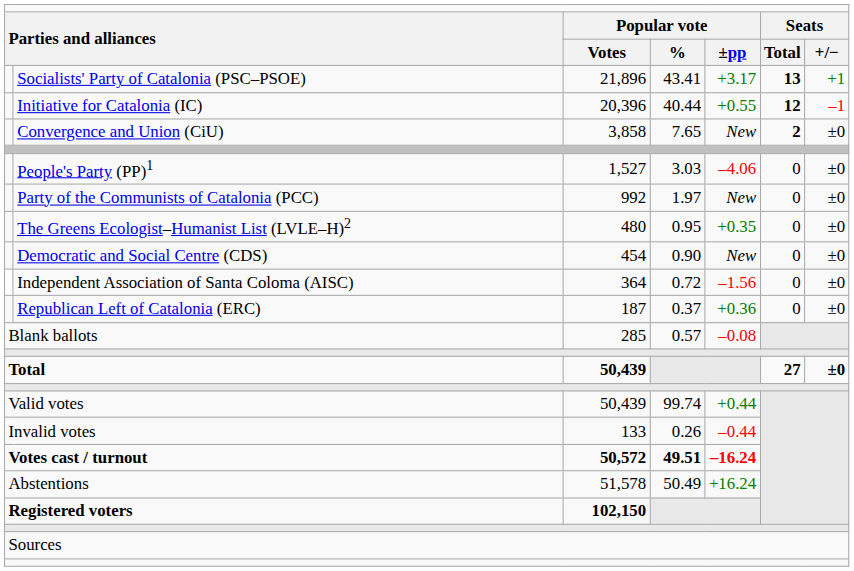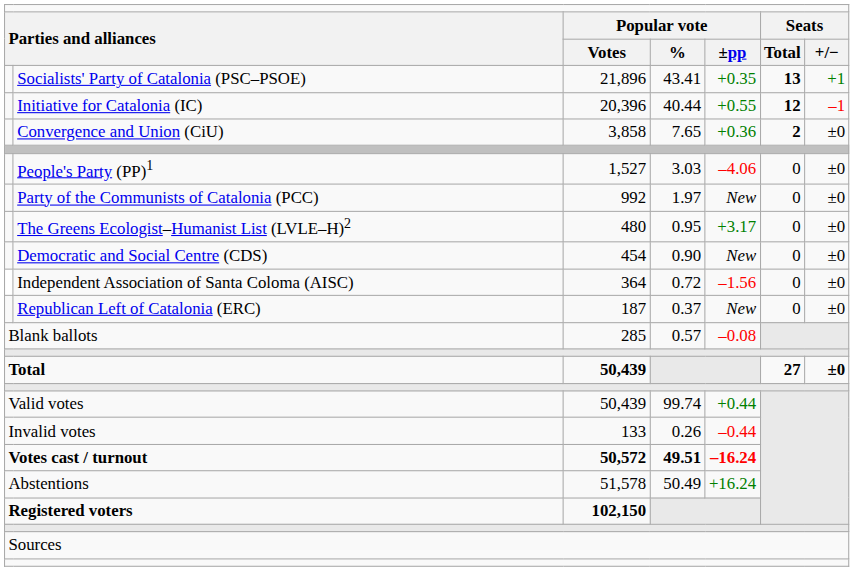(737, 78) +3.17 -> (737, 78) +0.35
(741, 132) New -> (737, 132) +0.36
(737, 226) +0.35 -> (737, 226) +3.17
(737, 308) +0.36 -> (741, 308) New
